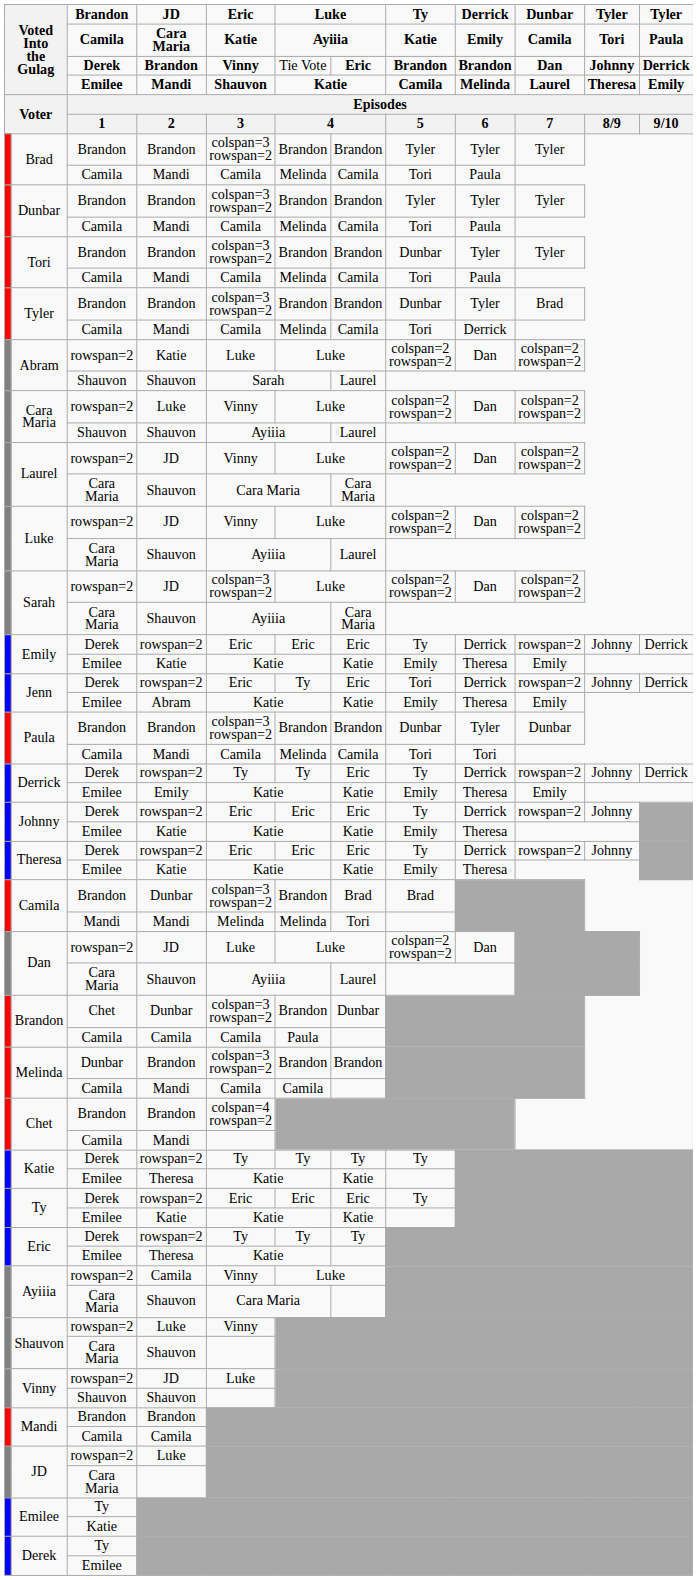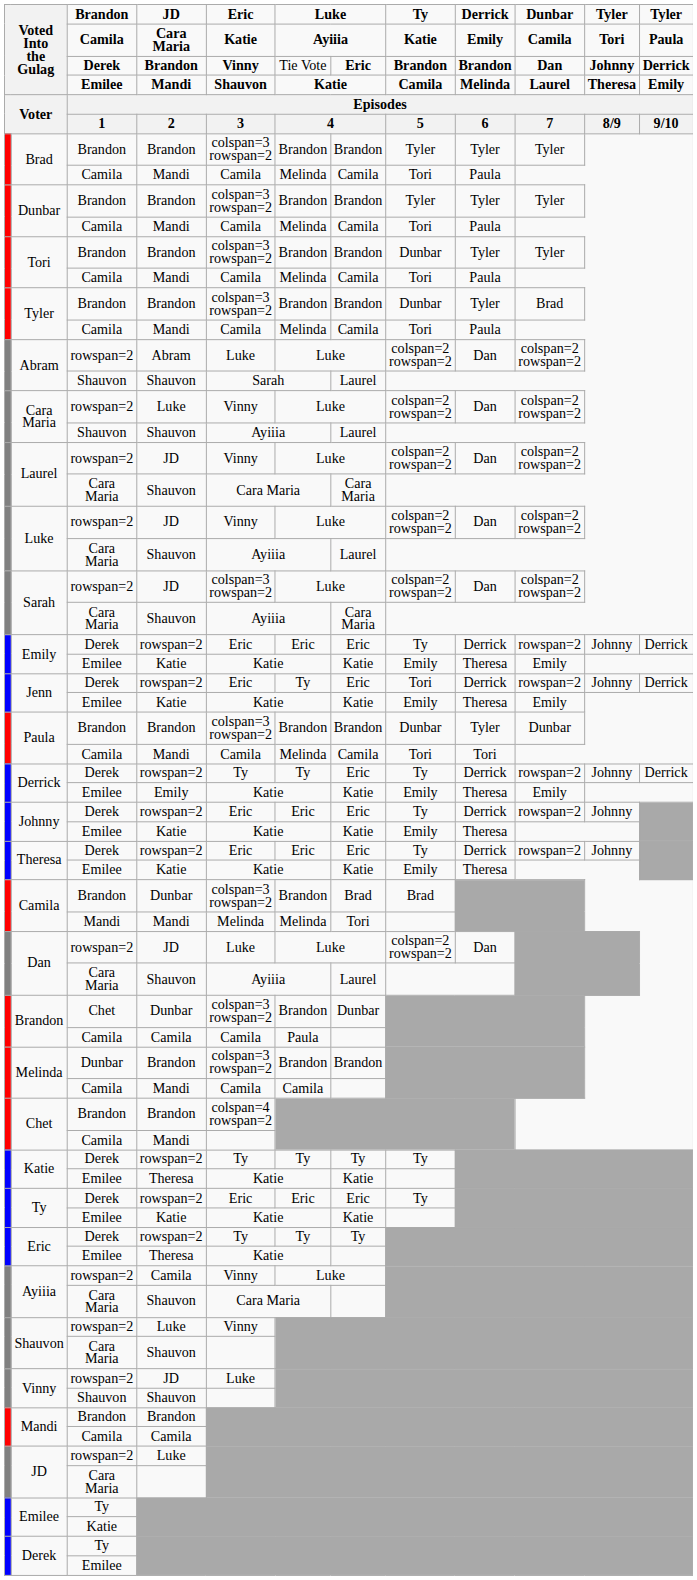(485, 329) Derrick -> (485, 329) Paula
(171, 355) Katie -> (171, 355) Abram
(171, 702) Abram -> (171, 702) Katie
